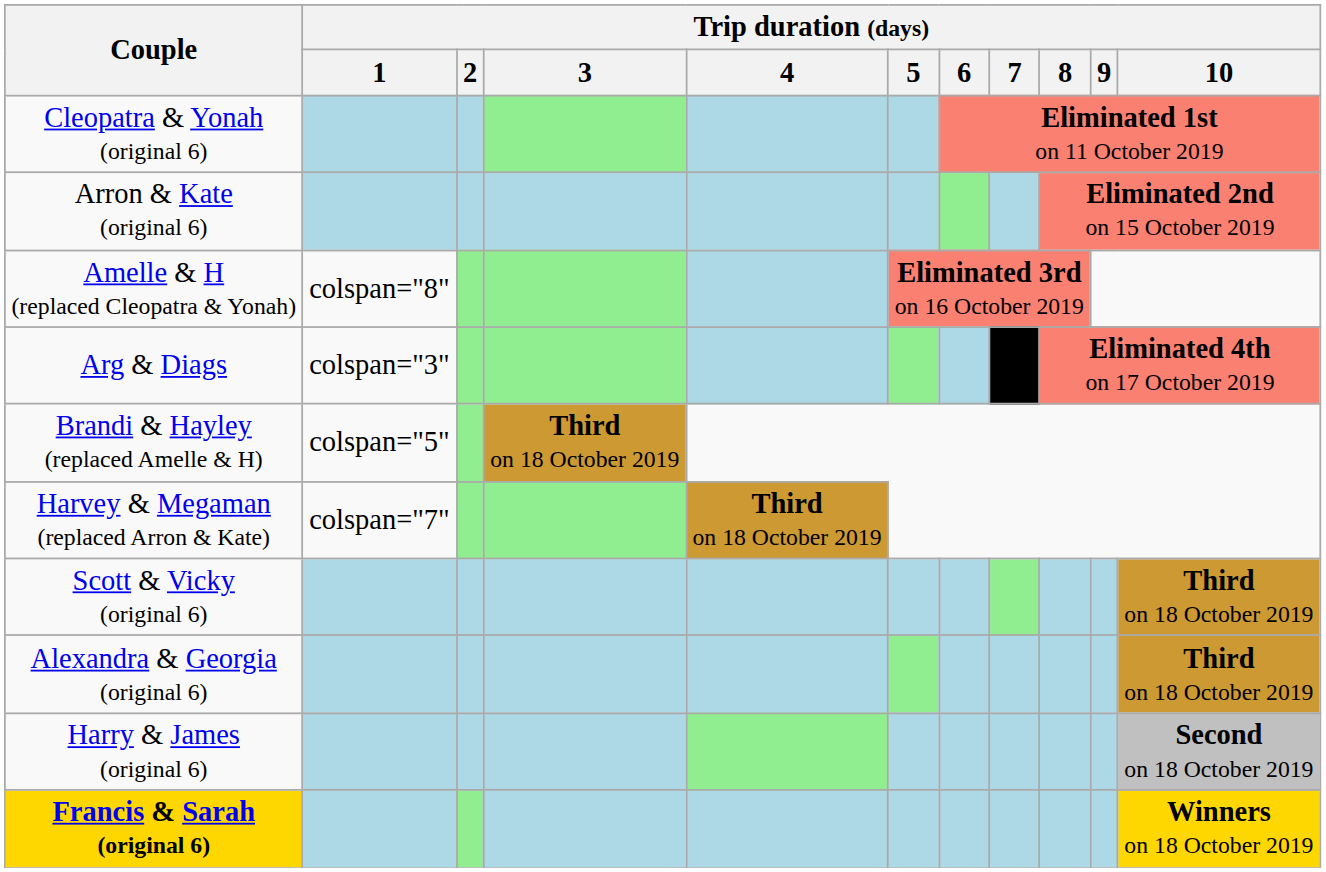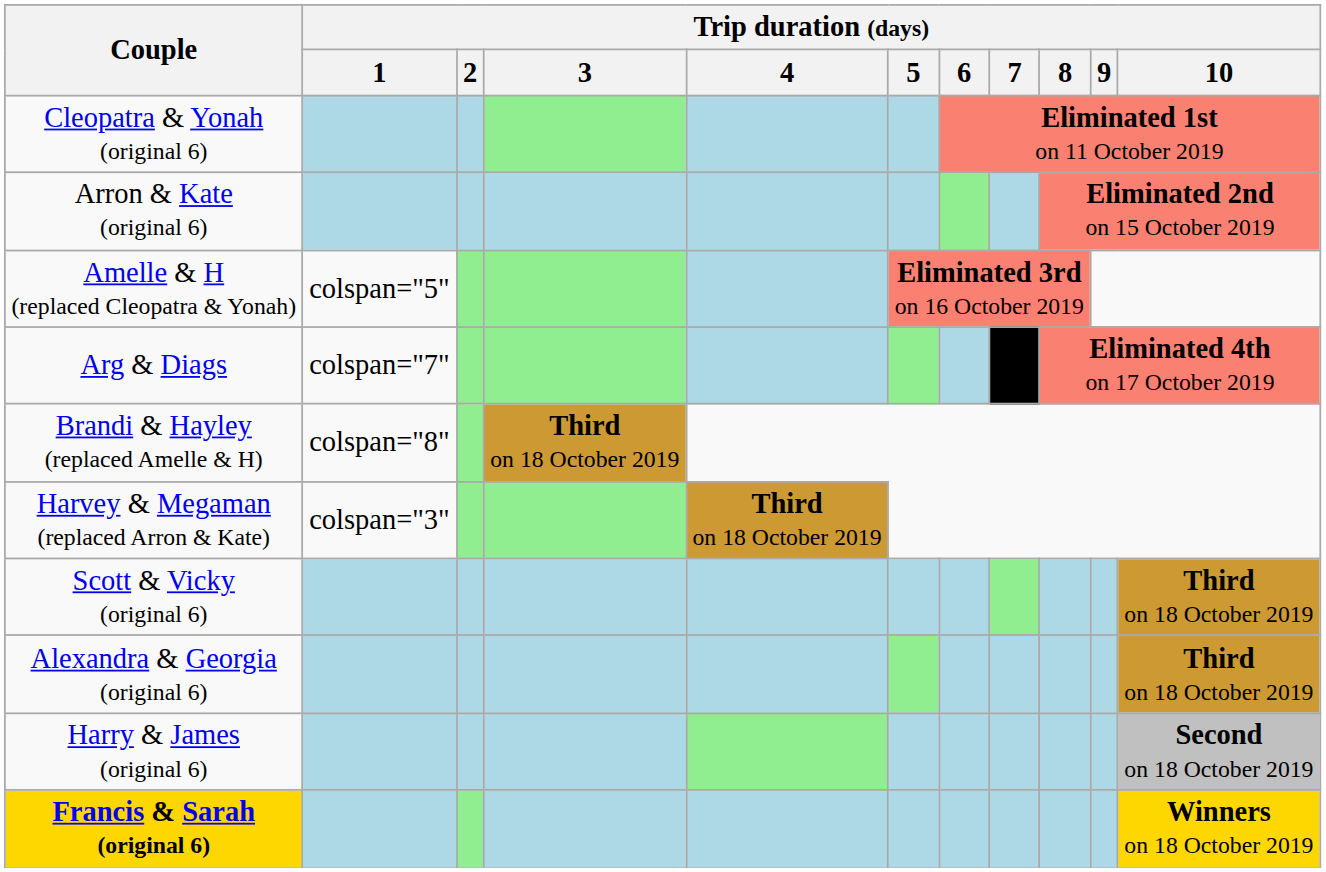(379, 287) colspan="8" -> (379, 287) colspan="5"
(379, 365) colspan="3" -> (379, 365) colspan="7"
(379, 442) colspan="5" -> (379, 442) colspan="8"
(379, 519) colspan="7" -> (379, 519) colspan="3"
